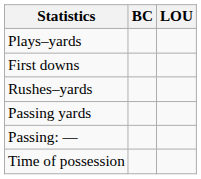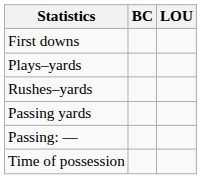rows swapped: (44, 64) <-> (45, 40)
